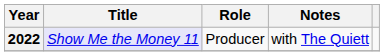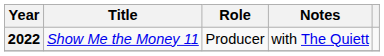(123, 39) lavender background -> (123, 39) no background
